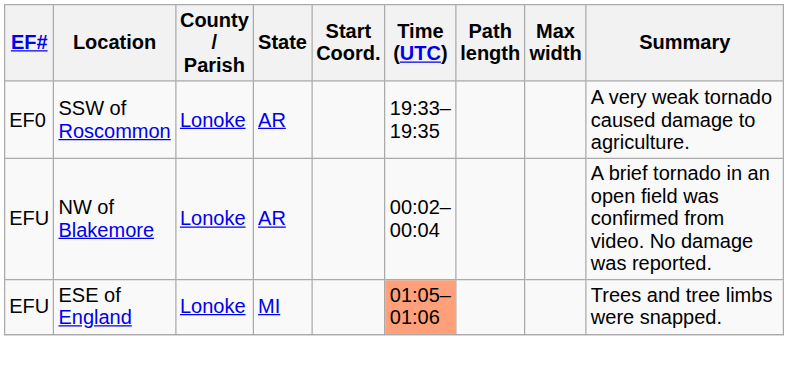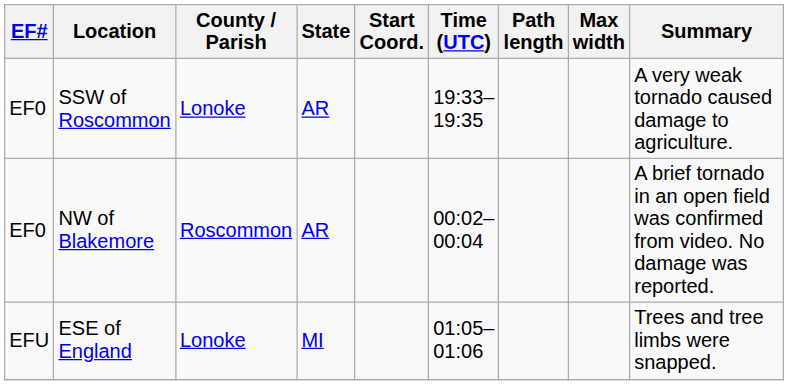(29, 218) EFU -> (28, 230) EF0
(213, 218) Lonoke -> (236, 230) Roscommon
(420, 306) lightsalmon background -> (464, 340) no background
